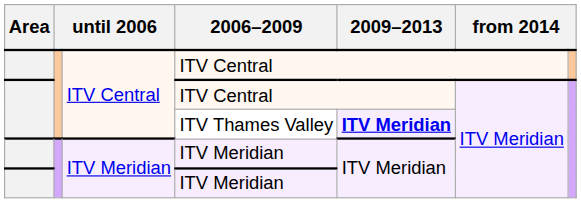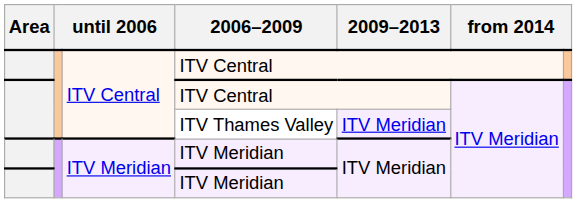(396, 124) bold -> (394, 124) normal
